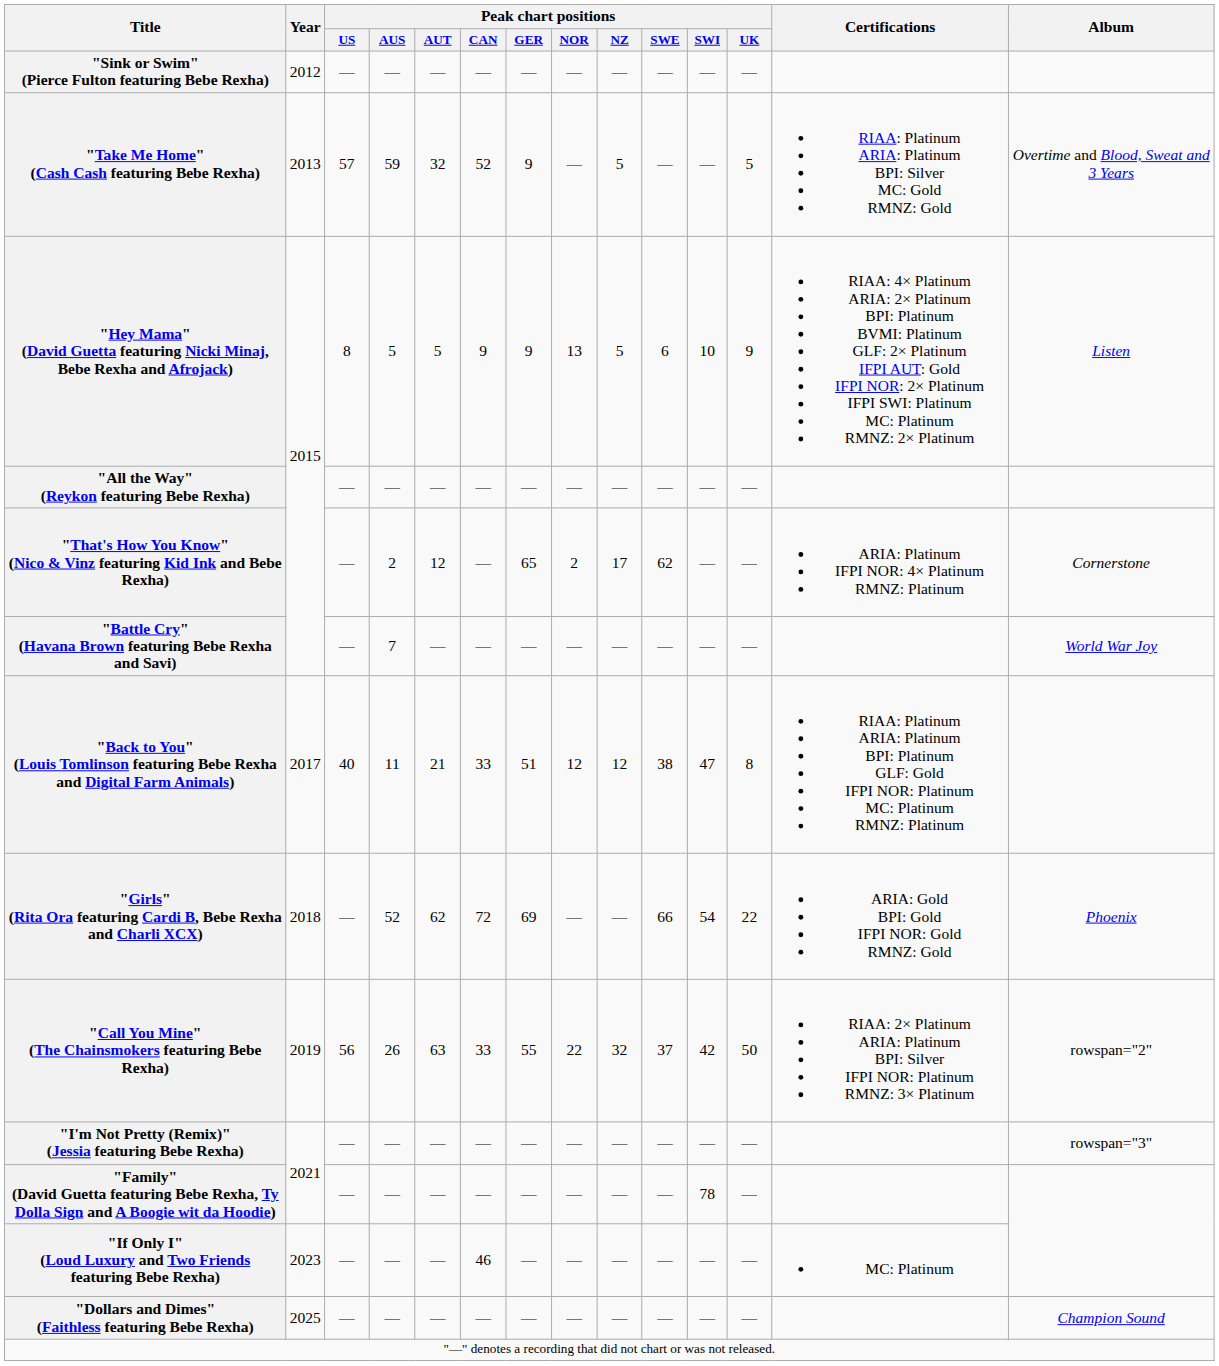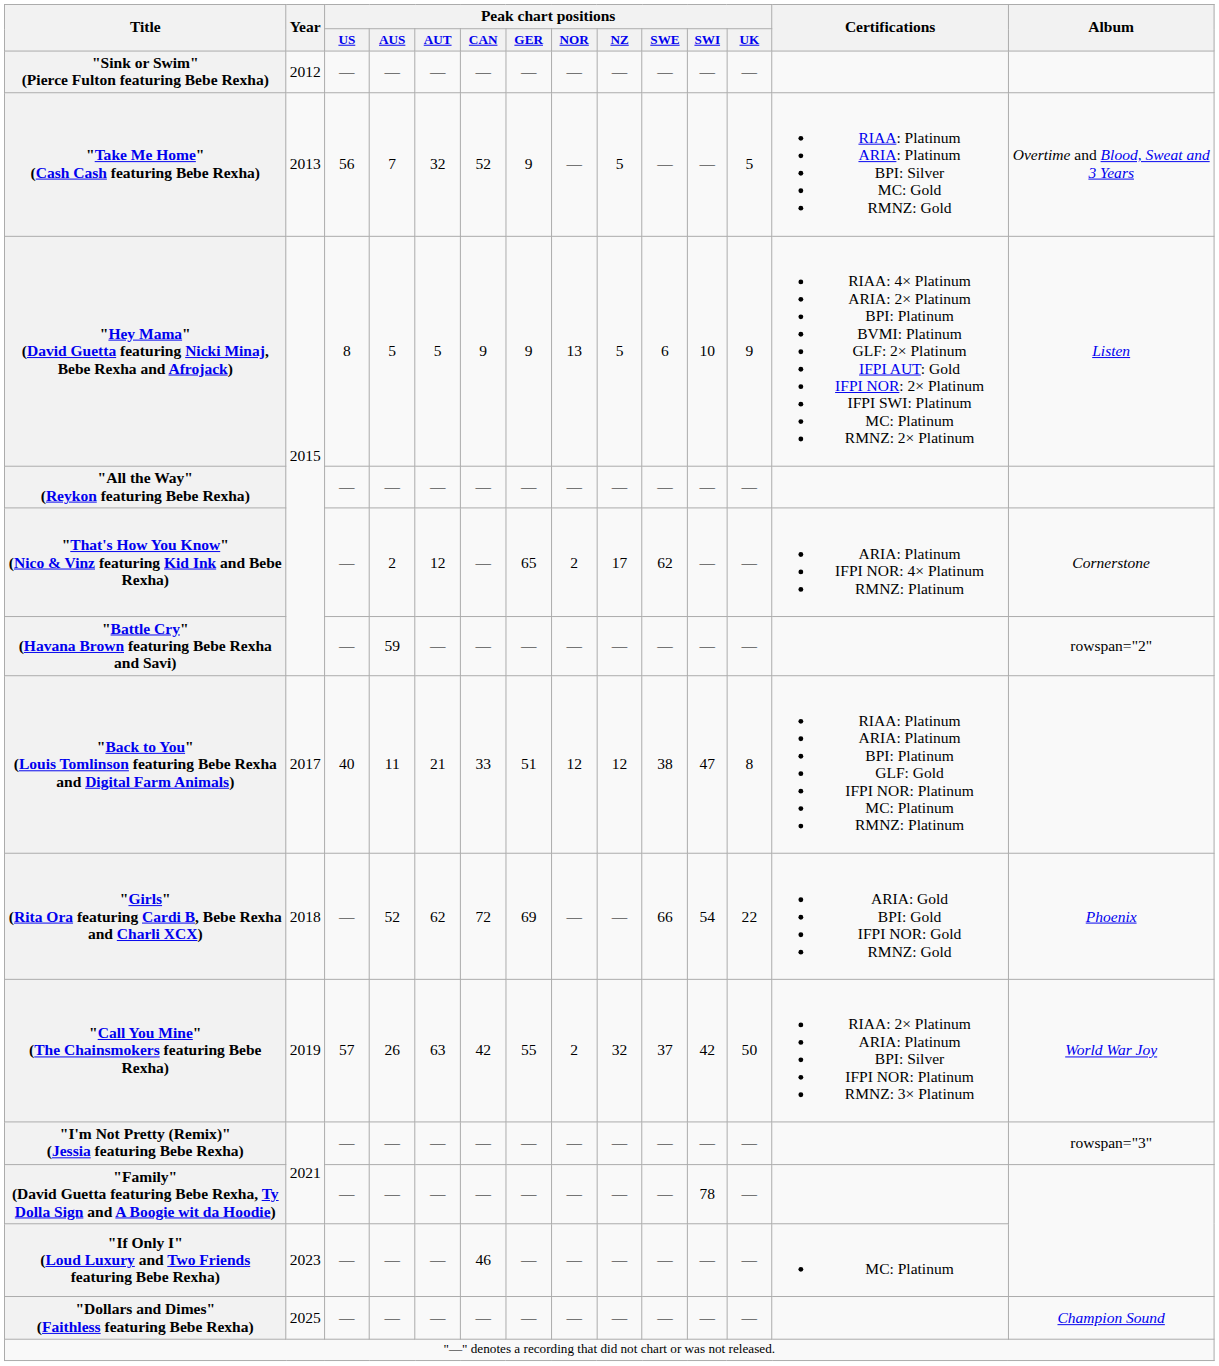(347, 164) 57 -> (347, 164) 56
(392, 164) 59 -> (392, 164) 7
(392, 646) 7 -> (392, 646) 59
(1111, 646) World War Joy -> (1111, 646) rowspan="2"
(347, 1050) 56 -> (347, 1050) 57
(483, 1050) 33 -> (483, 1050) 42
(574, 1050) 22 -> (574, 1050) 2
(1111, 1050) rowspan="2" -> (1111, 1050) World War Joy
